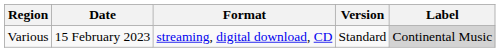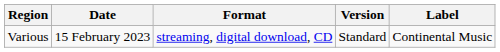(442, 36) lightgrey background -> (442, 36) no background
